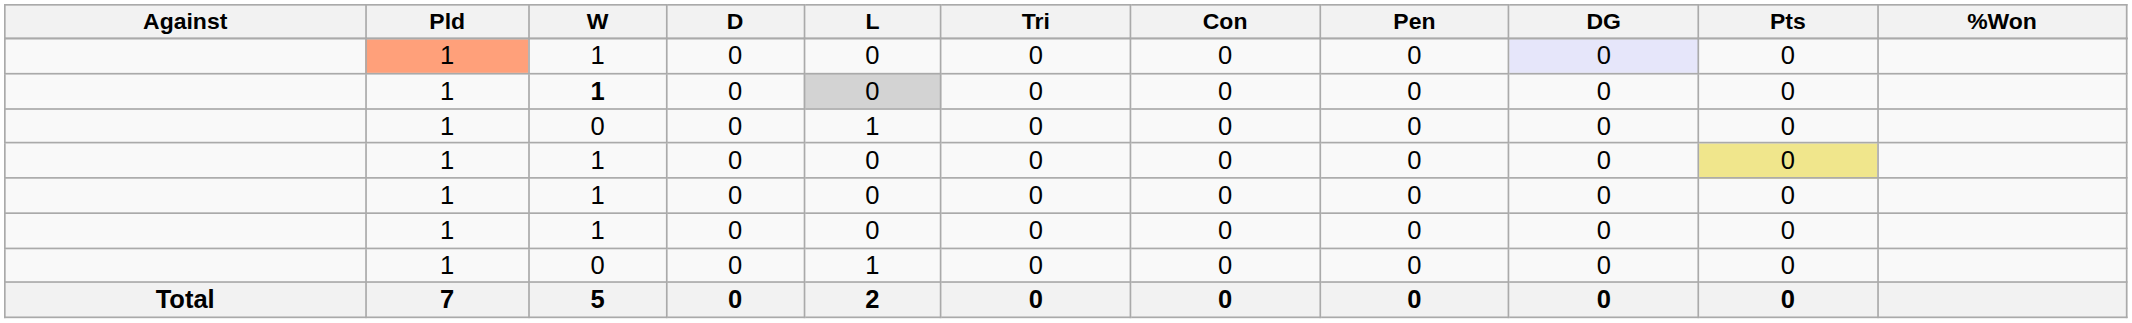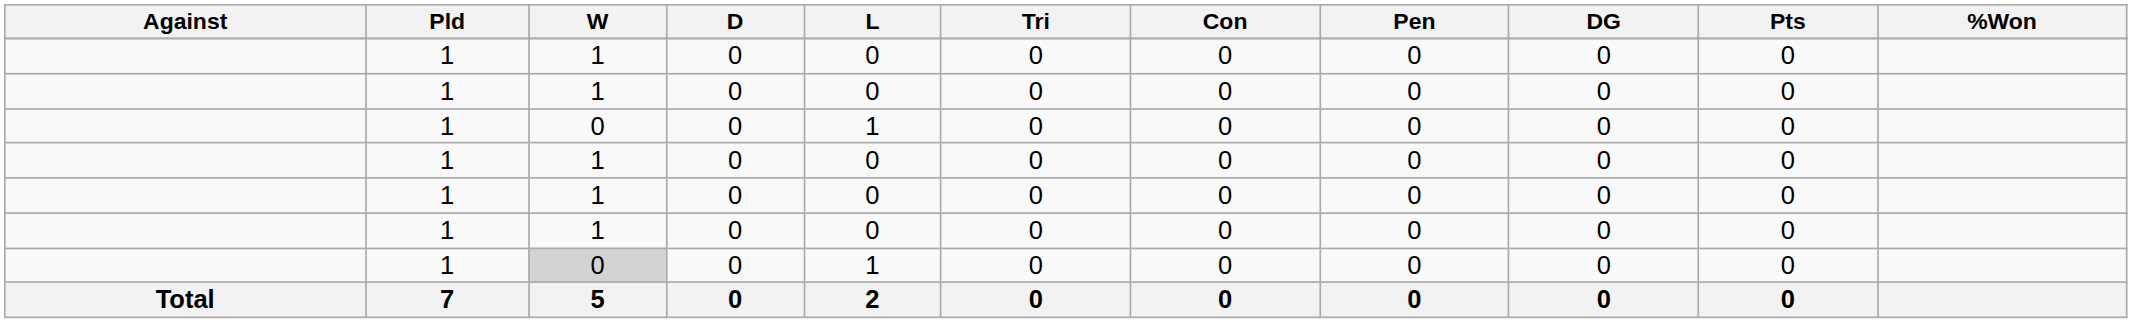(447, 56) lightsalmon background -> (447, 56) no background
(1604, 56) lavender background -> (1604, 56) no background
(598, 91) bold -> (598, 91) normal
(872, 91) lightgrey background -> (872, 91) no background
(1788, 160) khaki background -> (1788, 160) no background
(598, 265) no background -> (598, 265) lightgrey background
